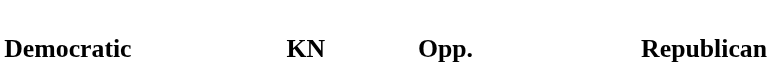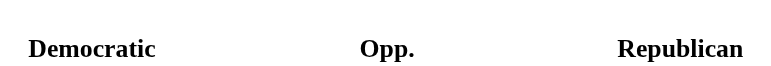- column: (306, 13)
